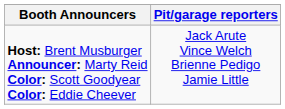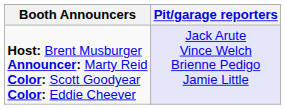(216, 58) no background -> (216, 58) lavender background
